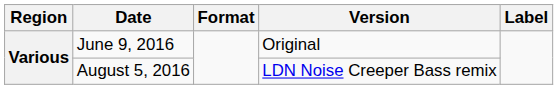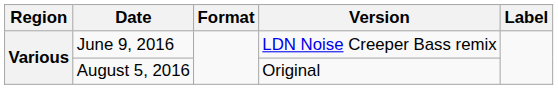(291, 44) Original -> (379, 44) LDN Noise Creeper Bass remix
(379, 71) LDN Noise Creeper Bass remix -> (291, 71) Original
